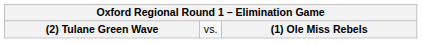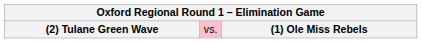(211, 29) no background -> (211, 29) pink background
